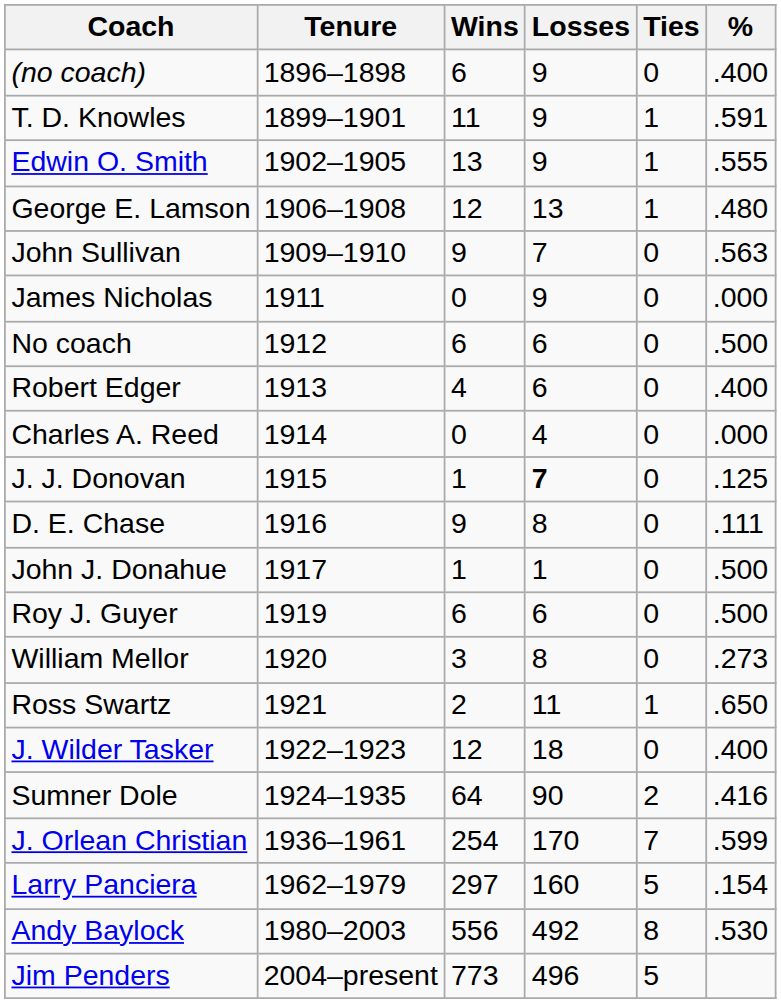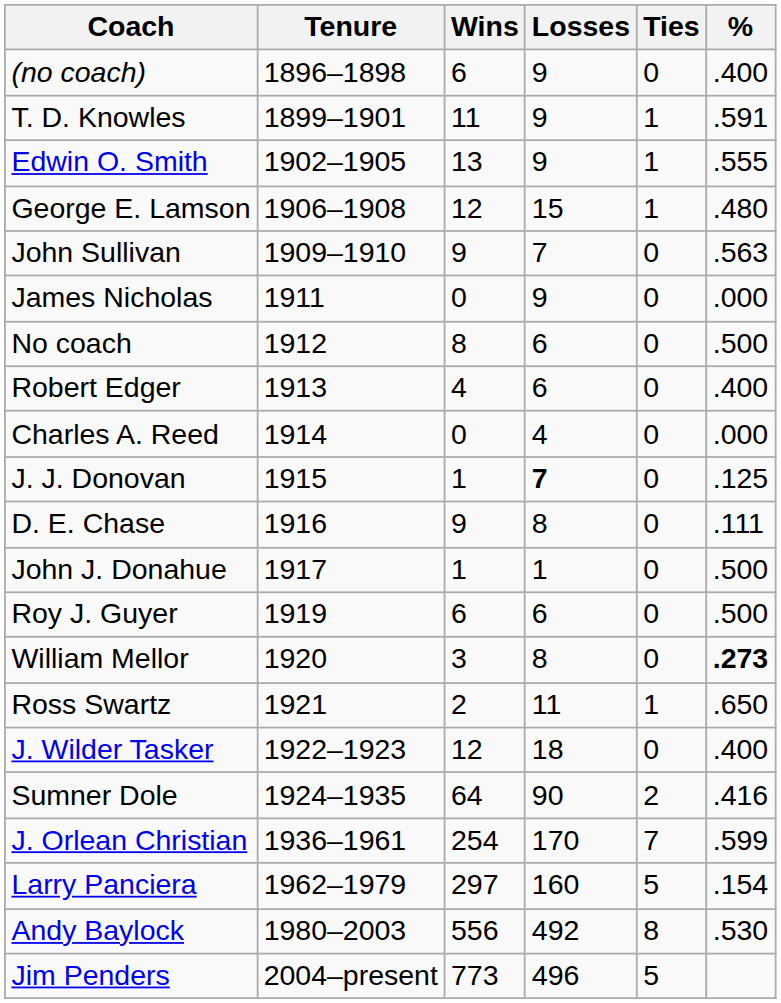(548, 207) 13 -> (548, 207) 15
(459, 343) 6 -> (459, 343) 8
(740, 659) normal -> (740, 659) bold
